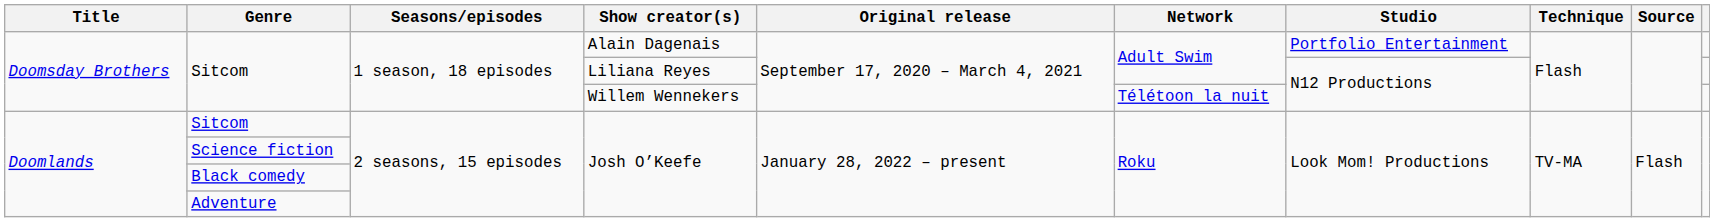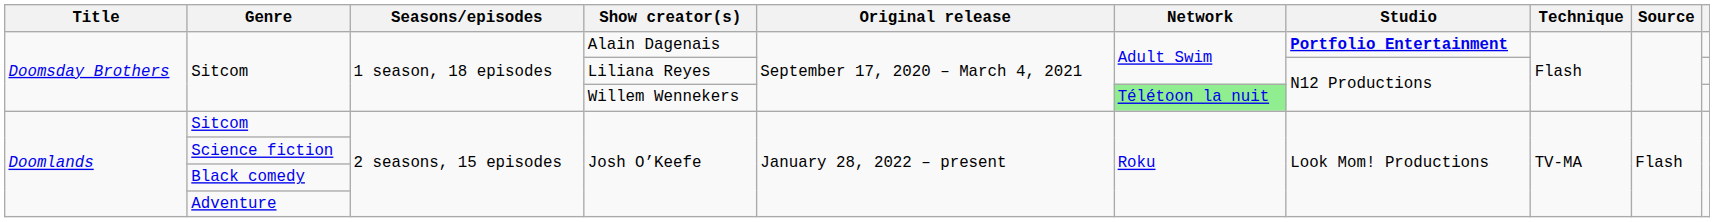(1399, 44) normal -> (1399, 44) bold
(1193, 97) no background -> (1193, 97) lightgreen background
